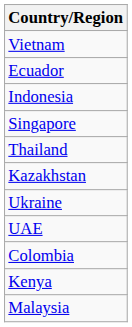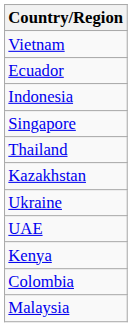(41, 255) Colombia -> (30, 255) Kenya
(30, 281) Kenya -> (41, 281) Colombia
